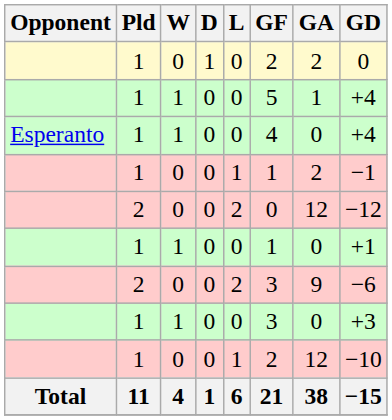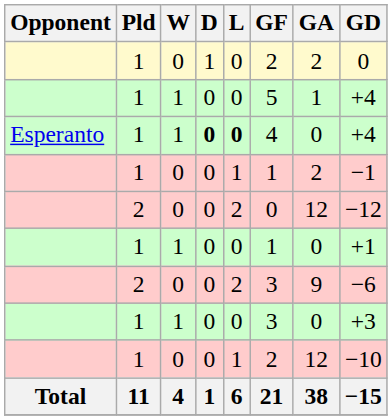(209, 135) normal -> (209, 135) bold
(237, 135) normal -> (237, 135) bold
